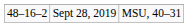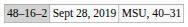(27, 13) no background -> (27, 13) lightgrey background
